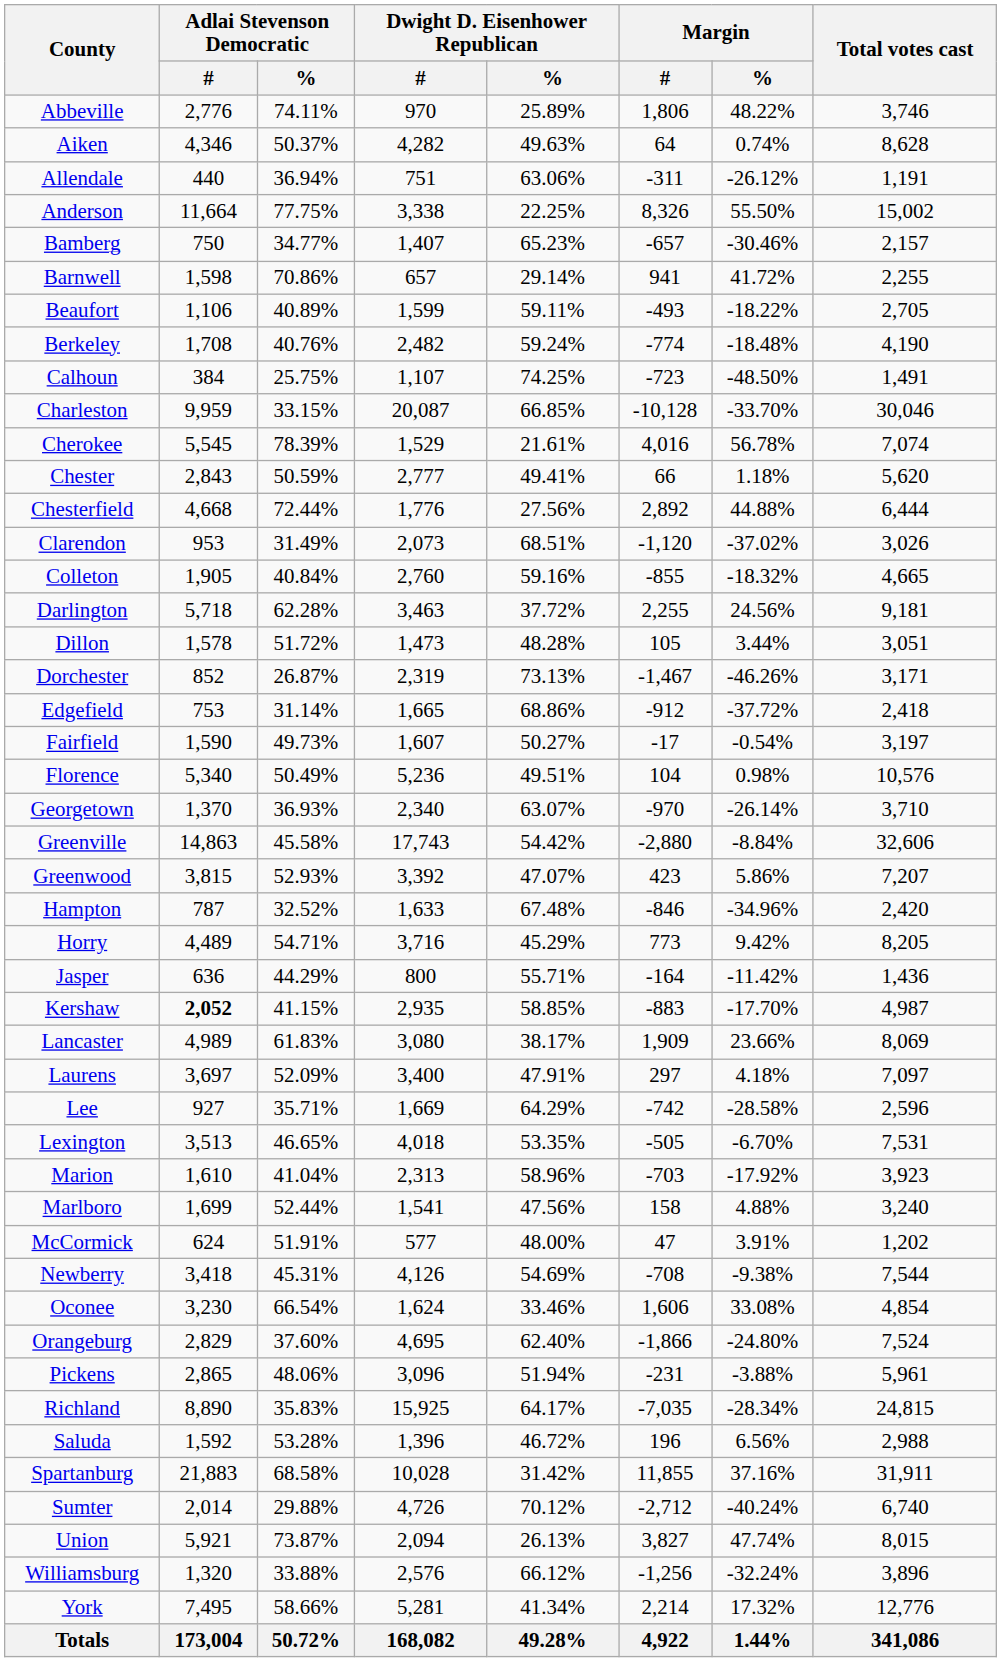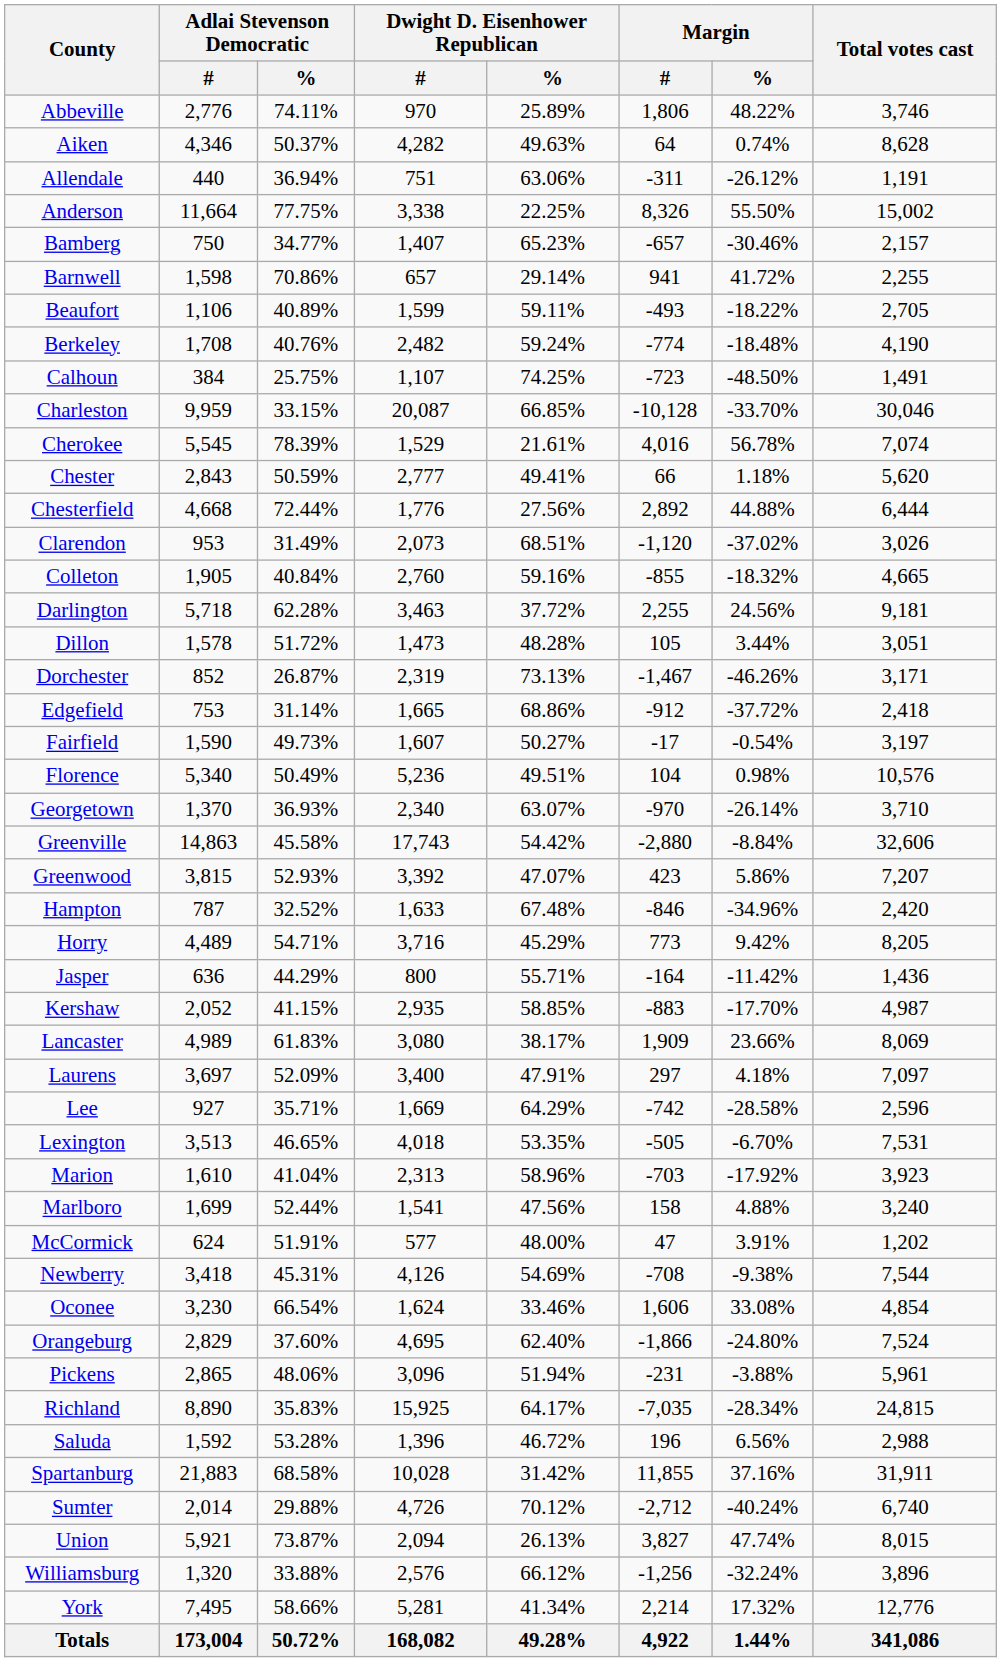(208, 1008) bold -> (208, 1008) normal
